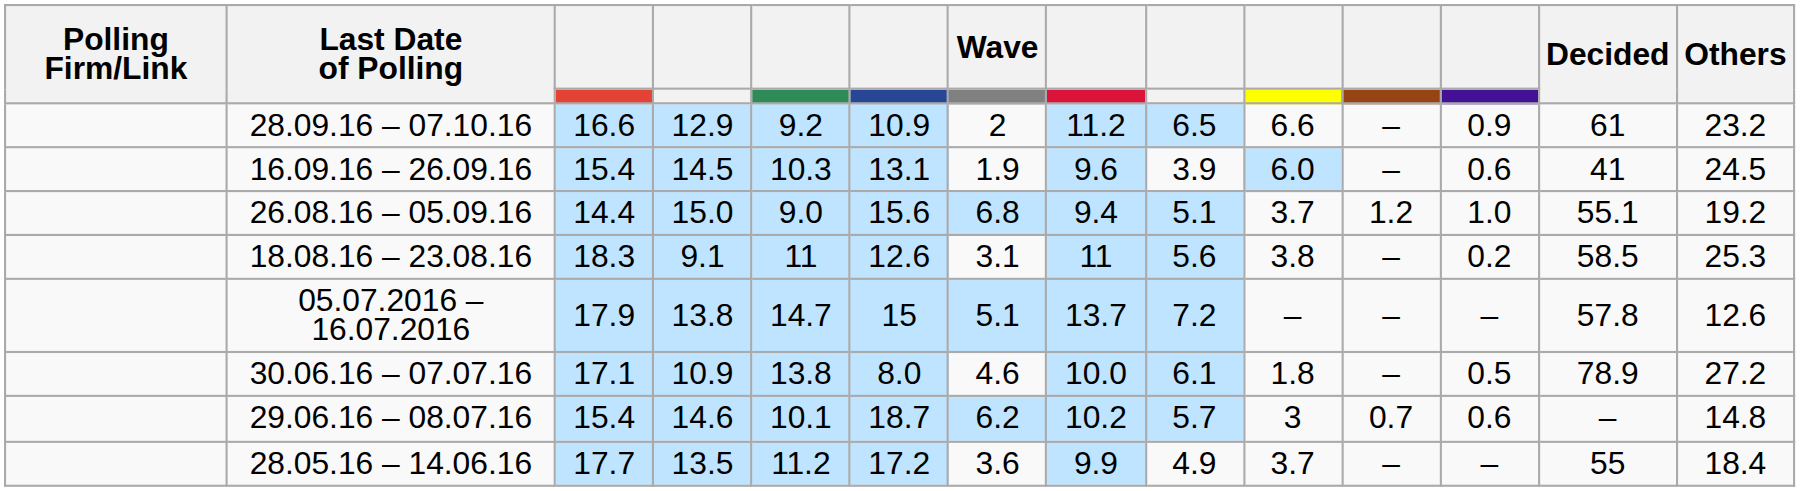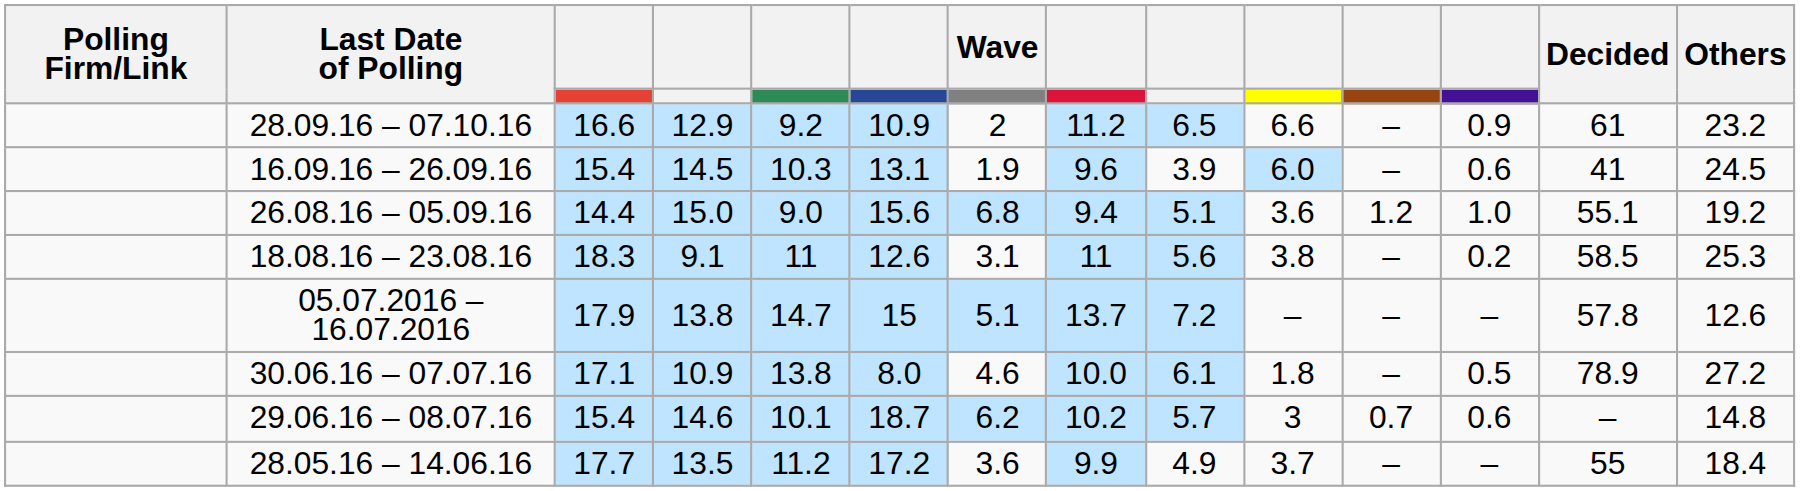(1293, 213) 3.7 -> (1293, 213) 3.6
